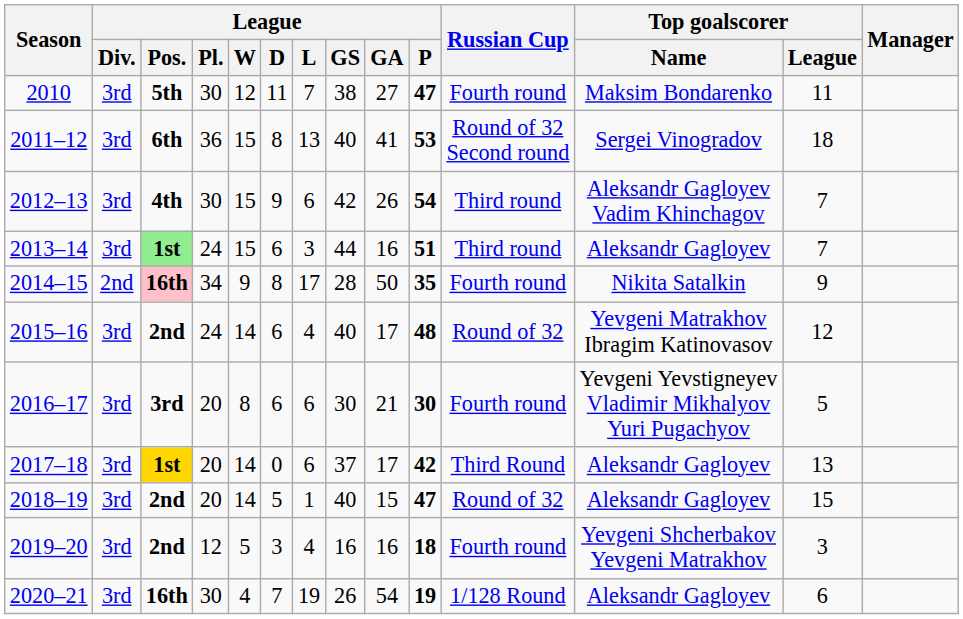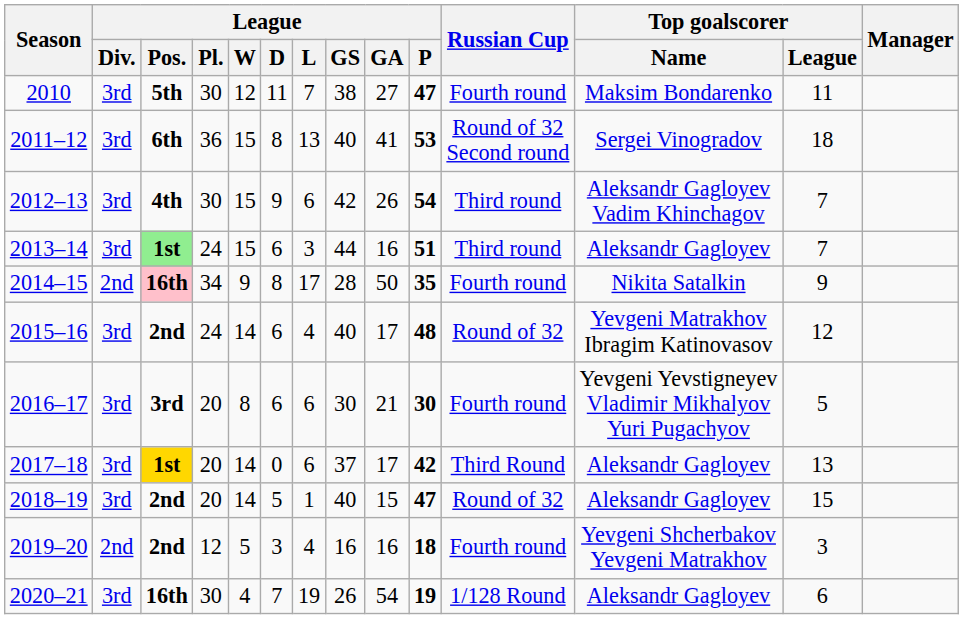(117, 547) 3rd -> (117, 547) 2nd
